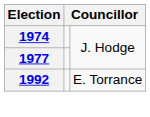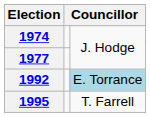(108, 79) no background -> (108, 79) lightblue background
+ row: (34, 101)
